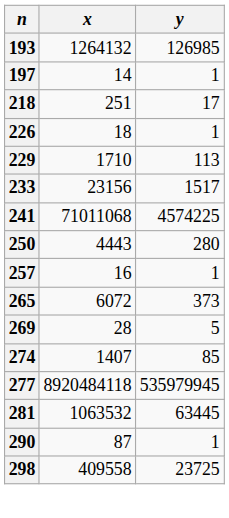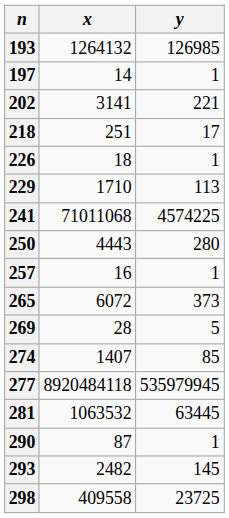+ row: (22, 103)
- row: (22, 188)
+ row: (22, 470)
